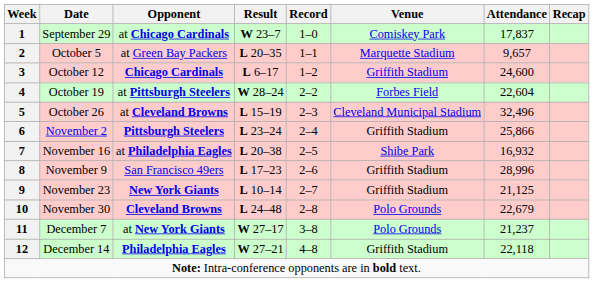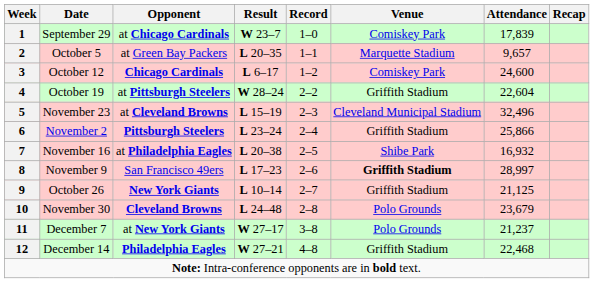(517, 33) 17,837 -> (517, 33) 17,839
(407, 72) Griffith Stadium -> (407, 72) Comiskey Park
(407, 92) Forbes Field -> (407, 92) Griffith Stadium
(76, 111) October 26 -> (76, 111) November 23
(407, 170) normal -> (407, 170) bold
(517, 170) 28,996 -> (517, 170) 28,997
(76, 190) November 23 -> (76, 190) October 26
(517, 209) 22,679 -> (517, 209) 23,679
(517, 248) 22,118 -> (517, 248) 22,468
